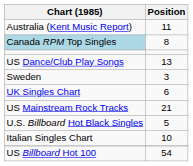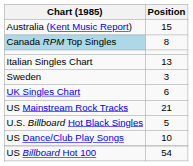(166, 27) 11 -> (166, 27) 15
(65, 62) US Dance/Club Play Songs -> (49, 62) Italian Singles Chart
(49, 138) Italian Singles Chart -> (65, 138) US Dance/Club Play Songs
